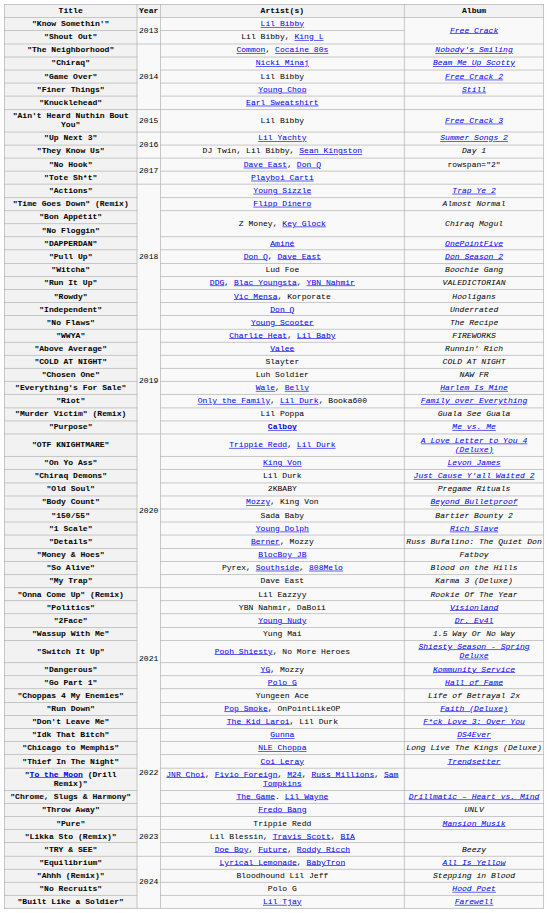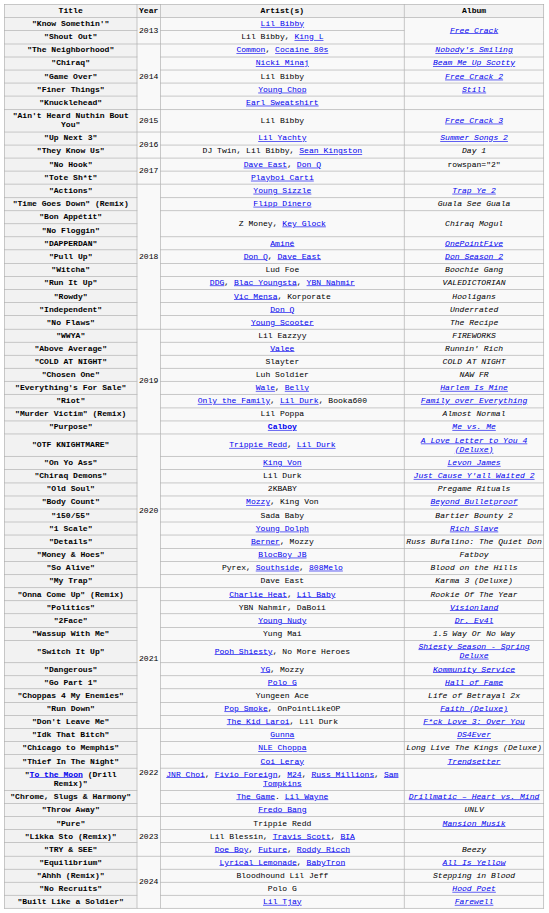(474, 204) Almost Normal -> (474, 204) Guala See Guala
(282, 335) Charlie Heat, Lil Baby -> (282, 335) Lil Eazzyy
(474, 414) Guala See Guala -> (474, 414) Almost Normal
(282, 594) Lil Eazzyy -> (282, 594) Charlie Heat, Lil Baby
